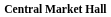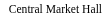(55, 8) bold -> (55, 9) normal
